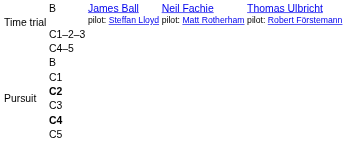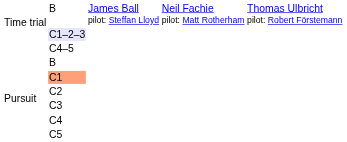(67, 34) no background -> (67, 34) lavender background
(56, 77) no background -> (56, 77) lightsalmon background
(56, 91) bold -> (56, 91) normal
(56, 120) bold -> (56, 120) normal
